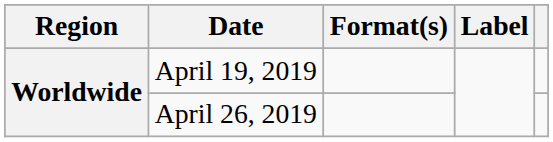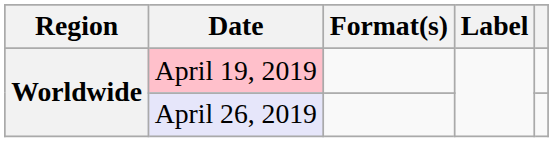(236, 70) no background -> (236, 70) pink background
(236, 114) no background -> (236, 114) lavender background
